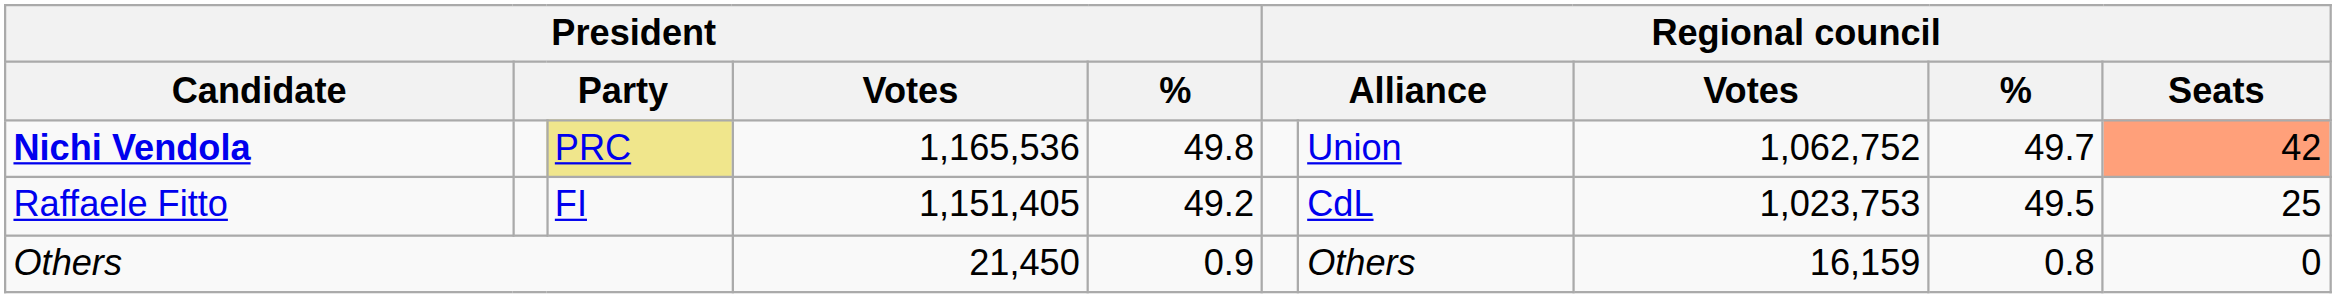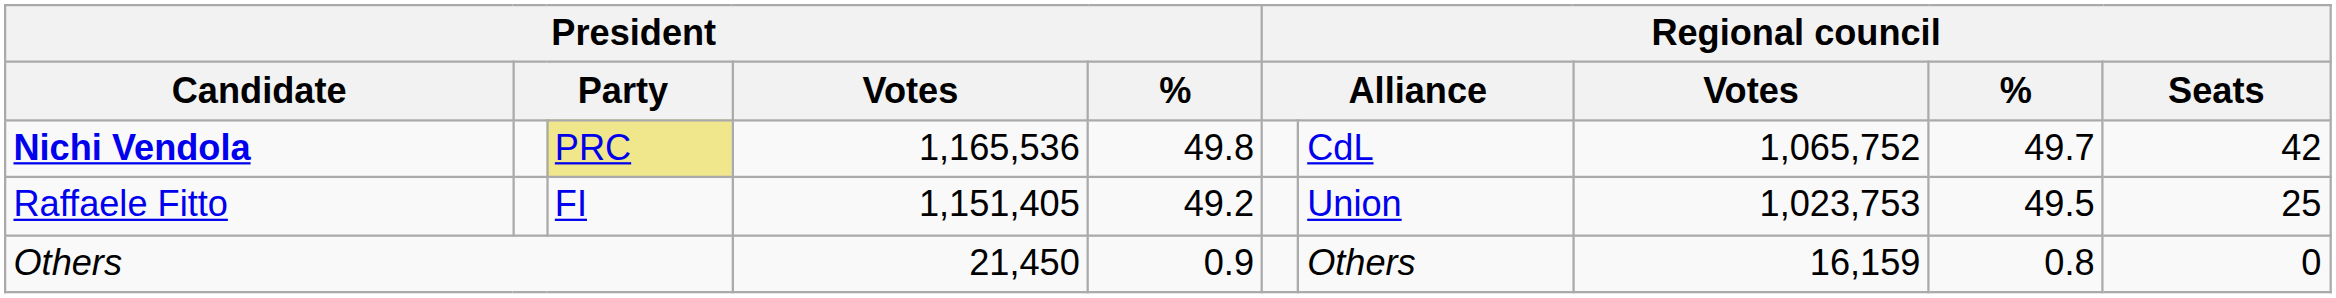(1354, 147) Union -> (1340, 147) CdL
(1840, 147) 1,062,752 -> (1840, 147) 1,065,752
(2301, 147) lightsalmon background -> (2301, 147) no background
(1340, 205) CdL -> (1354, 205) Union
